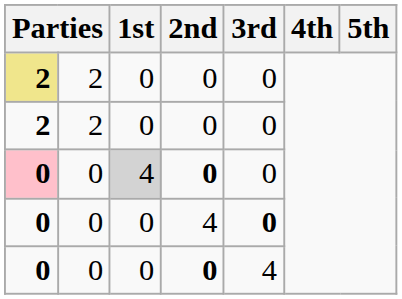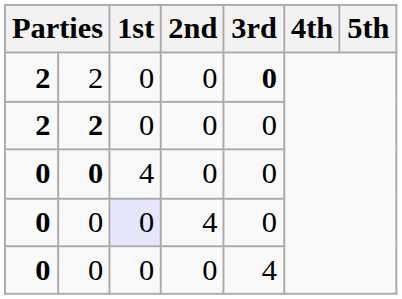(43, 76) khaki background -> (43, 76) no background
(269, 76) normal -> (269, 76) bold
(96, 125) normal -> (96, 125) bold
(43, 173) pink background -> (43, 173) no background
(96, 173) normal -> (96, 173) bold
(147, 173) lightgrey background -> (147, 173) no background
(210, 173) bold -> (210, 173) normal
(147, 221) no background -> (147, 221) lavender background
(269, 221) bold -> (269, 221) normal
(210, 269) bold -> (210, 269) normal
